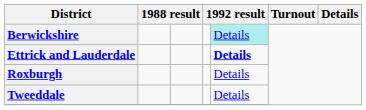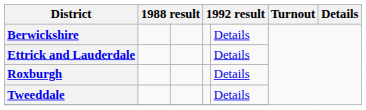(232, 34) paleturquoise background -> (232, 34) no background
(232, 54) bold -> (232, 54) normal
